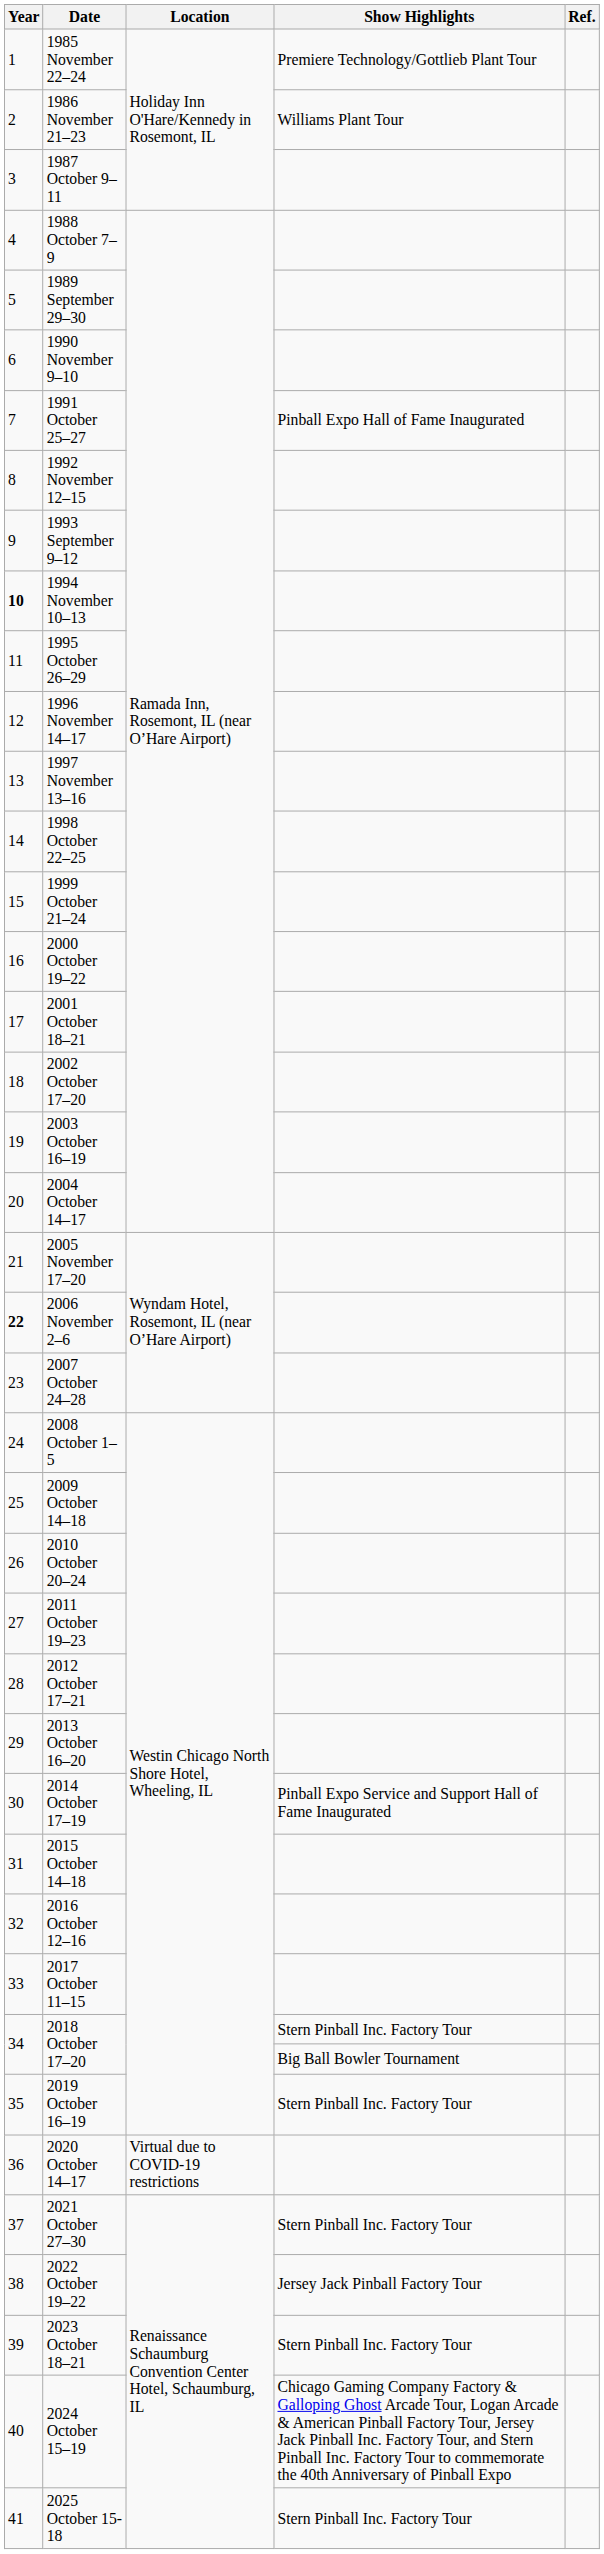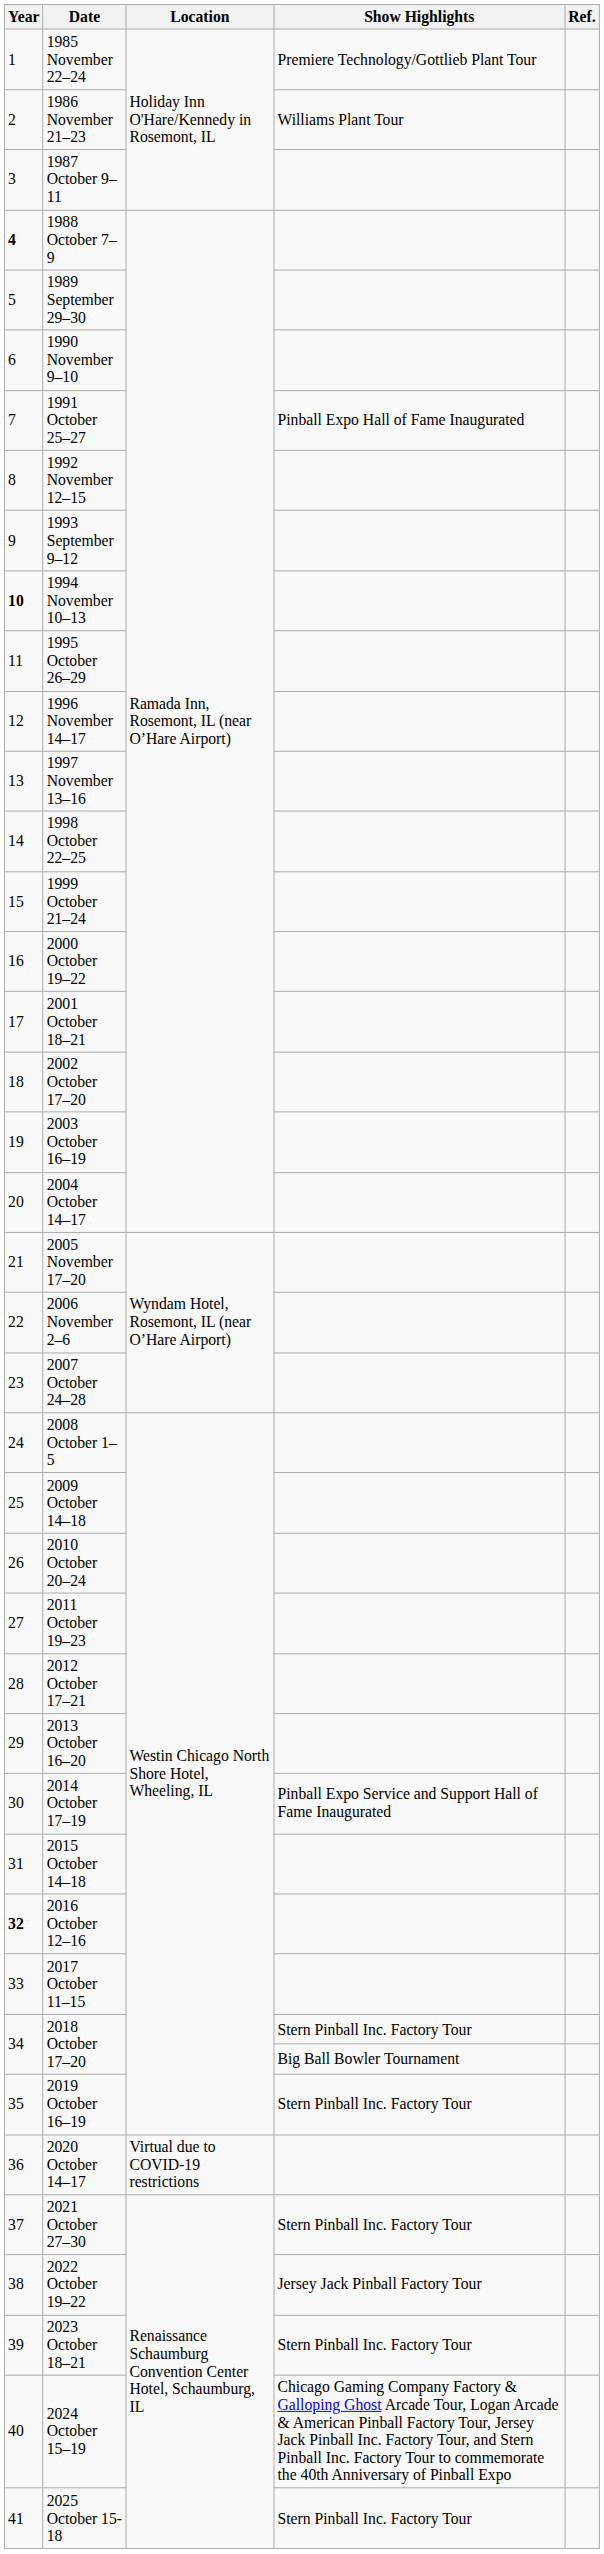(12, 239) normal -> (12, 239) bold
(16, 1322) bold -> (16, 1322) normal
(16, 1924) normal -> (16, 1924) bold
